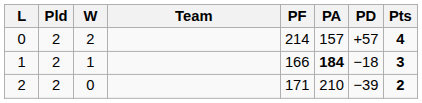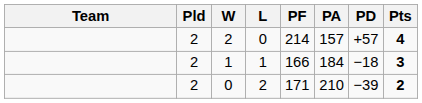columns swapped: (194, 16) <-> (22, 16)
(332, 62) bold -> (332, 62) normal
